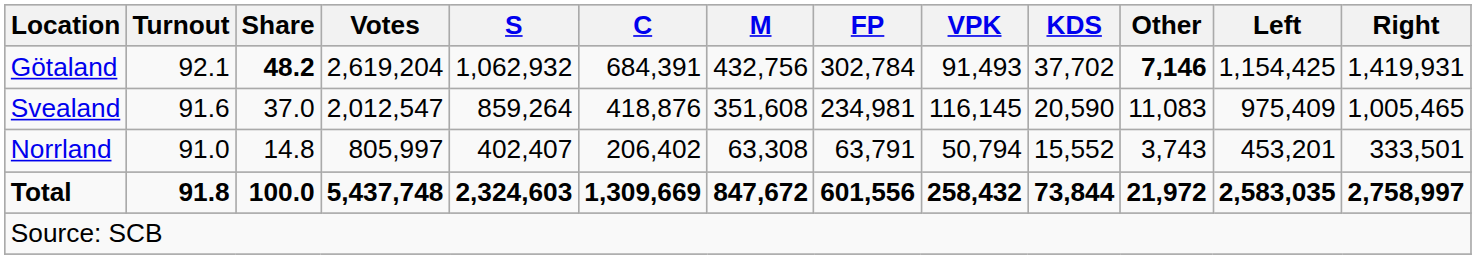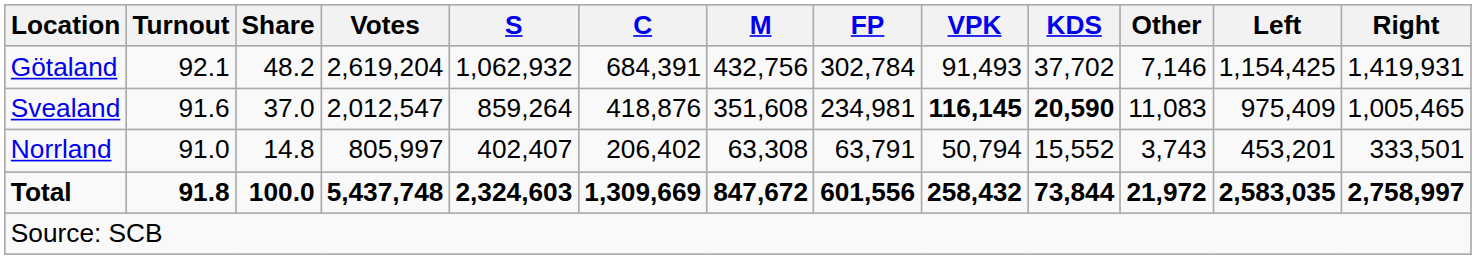(289, 66) bold -> (289, 66) normal
(1174, 66) bold -> (1174, 66) normal
(975, 108) normal -> (975, 108) bold
(1074, 108) normal -> (1074, 108) bold
